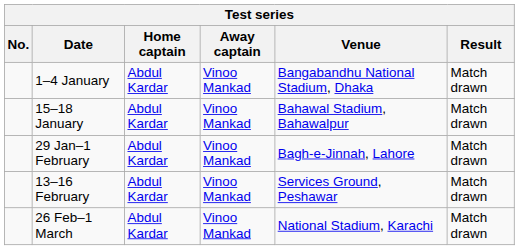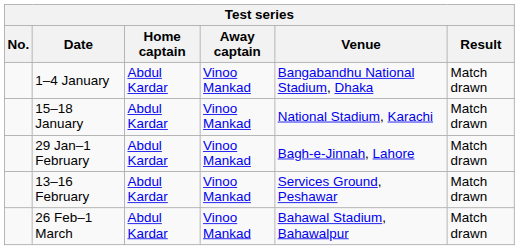(332, 116) Bahawal Stadium, Bahawalpur -> (355, 116) National Stadium, Karachi
(355, 226) National Stadium, Karachi -> (332, 226) Bahawal Stadium, Bahawalpur
